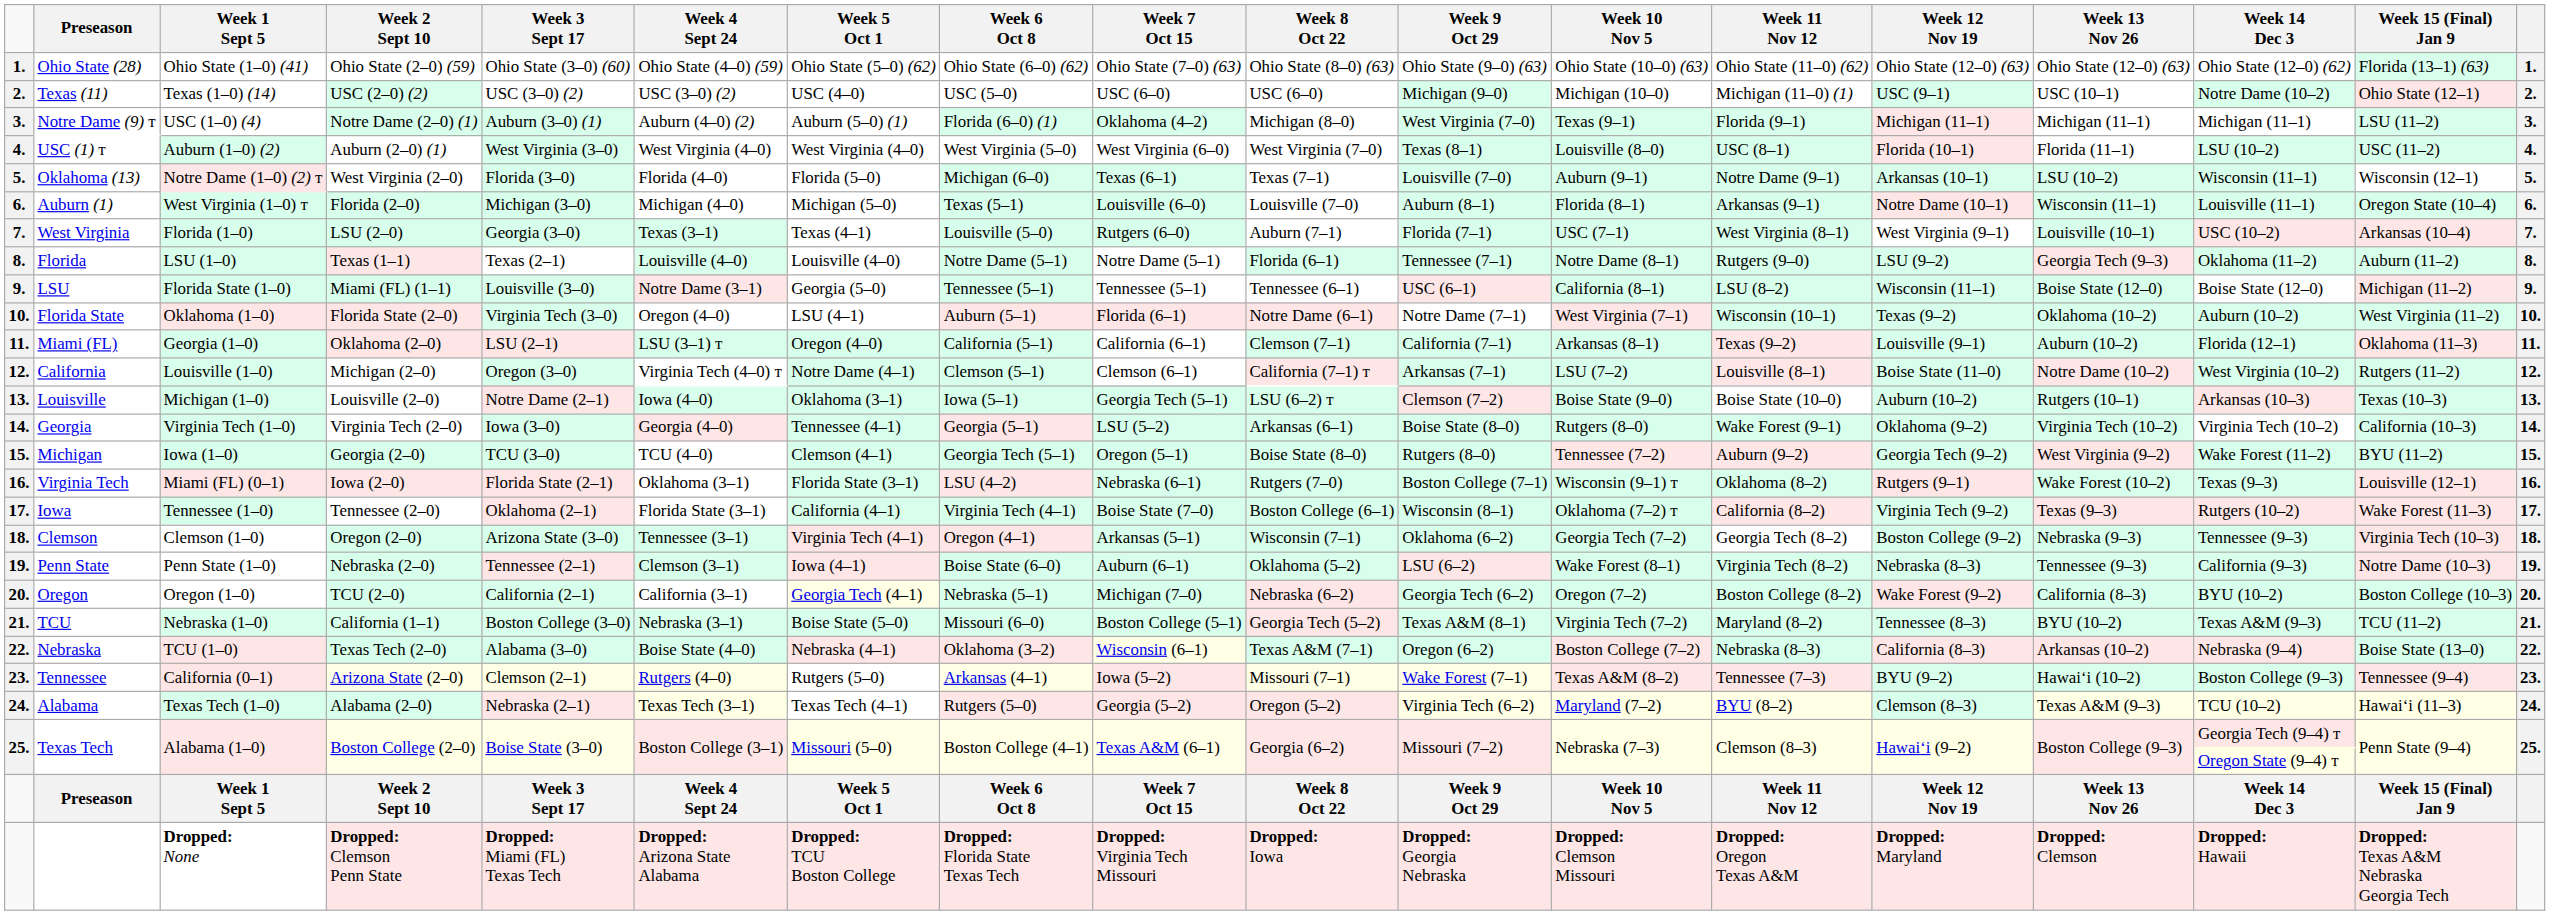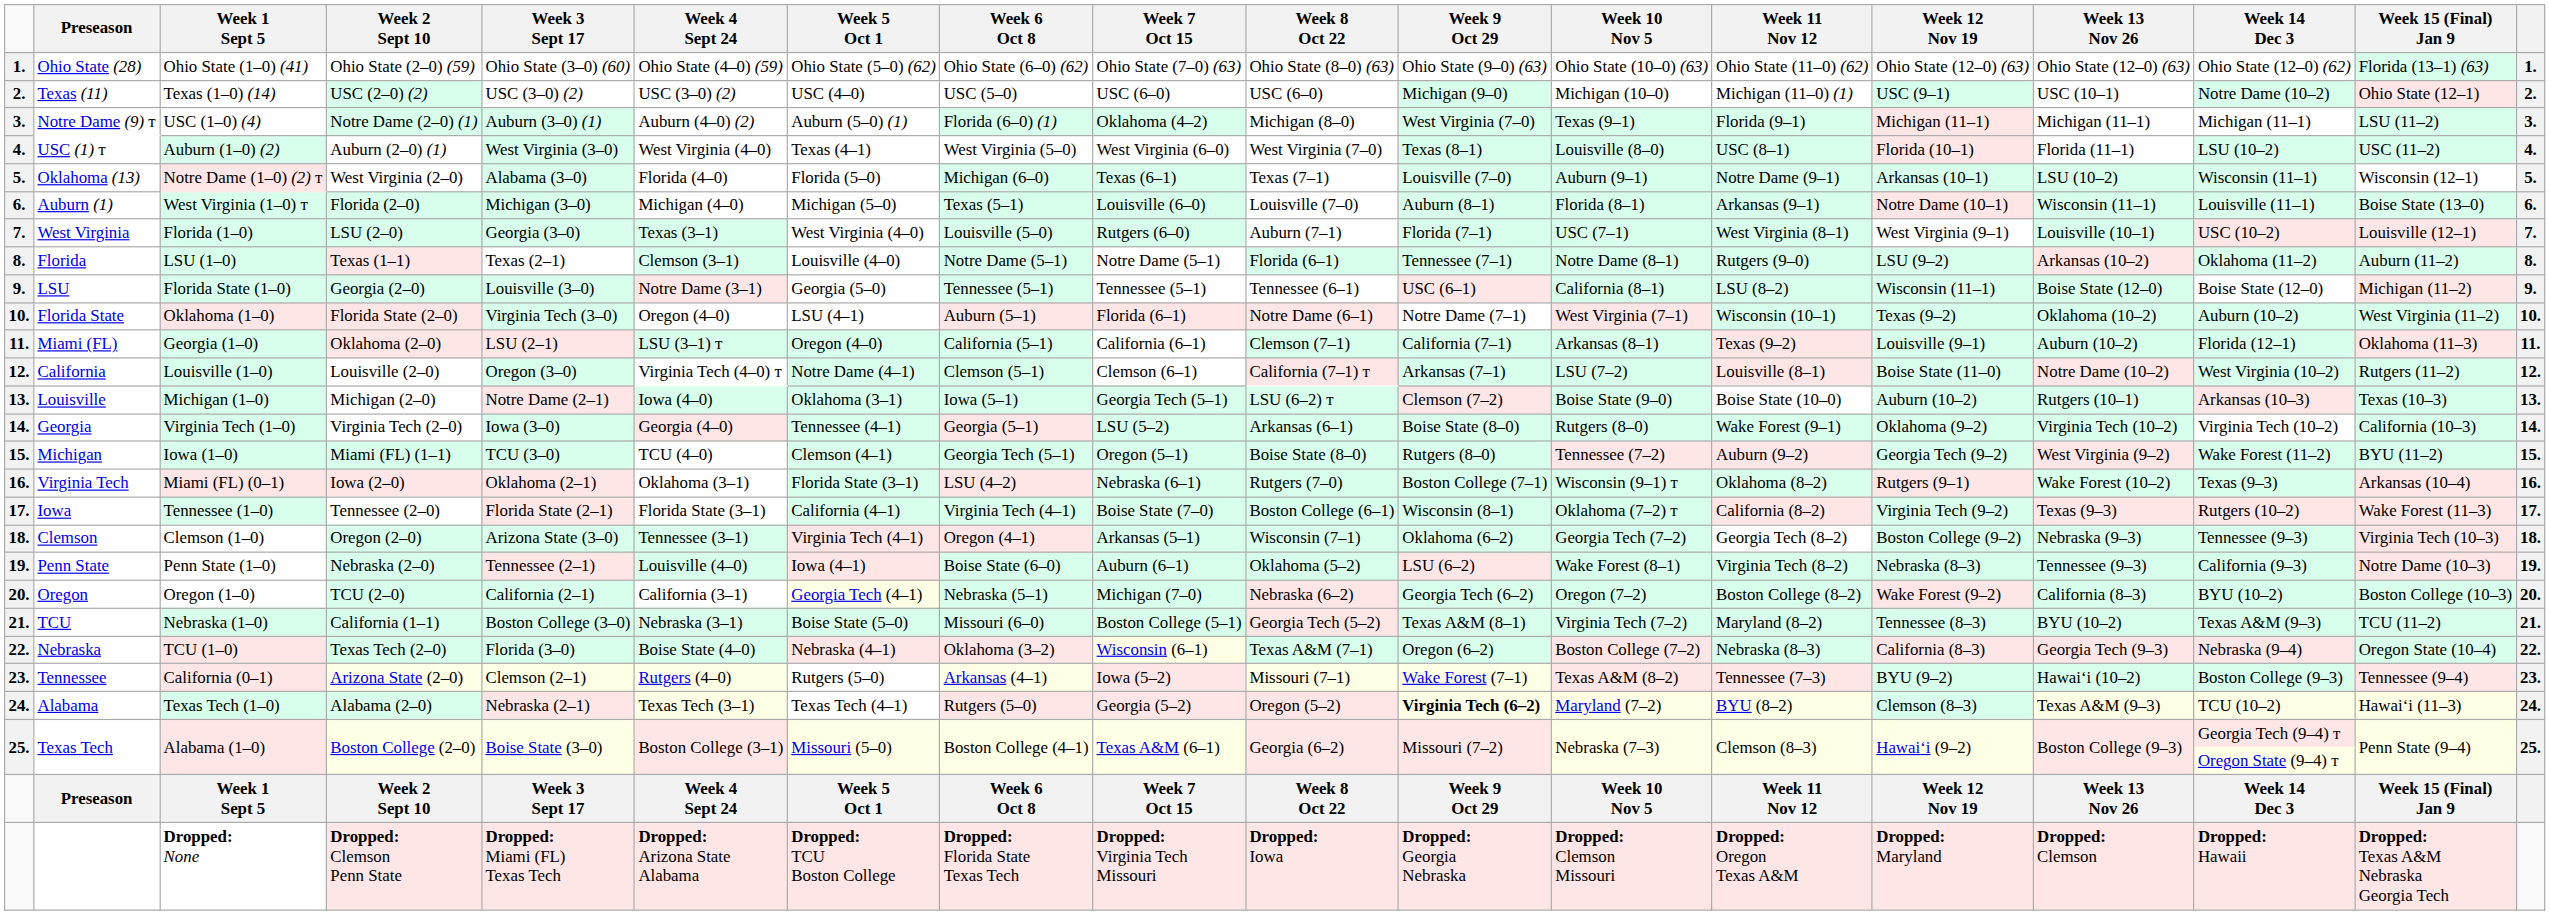(858, 149) West Virginia (4–0) -> (831, 149) Texas (4–1)
(530, 177) Florida (3–0) -> (536, 177) Alabama (3–0)
(2427, 205) Oregon State (10–4) -> (2421, 205) Boise State (13–0)
(831, 233) Texas (4–1) -> (858, 233) West Virginia (4–0)
(2415, 233) Arkansas (10–4) -> (2417, 233) Louisville (12–1)
(693, 260) Louisville (4–0) -> (689, 260) Clemson (3–1)
(2103, 260) Georgia Tech (9–3) -> (2093, 260) Arkansas (10–2)
(391, 288) Miami (FL) (1–1) -> (378, 288) Georgia (2–0)
(383, 372) Michigan (2–0) -> (385, 372) Louisville (2–0)
(385, 399) Louisville (2–0) -> (383, 399) Michigan (2–0)
(378, 455) Georgia (2–0) -> (391, 455) Miami (FL) (1–1)
(549, 483) Florida State (2–1) -> (541, 483) Oklahoma (2–1)
(2417, 483) Louisville (12–1) -> (2415, 483) Arkansas (10–4)
(541, 511) Oklahoma (2–1) -> (549, 511) Florida State (2–1)
(689, 566) Clemson (3–1) -> (693, 566) Louisville (4–0)
(536, 649) Alabama (3–0) -> (530, 649) Florida (3–0)
(2093, 649) Arkansas (10–2) -> (2103, 649) Georgia Tech (9–3)
(2421, 649) Boise State (13–0) -> (2427, 649) Oregon State (10–4)
(1468, 705) normal -> (1471, 705) bold
